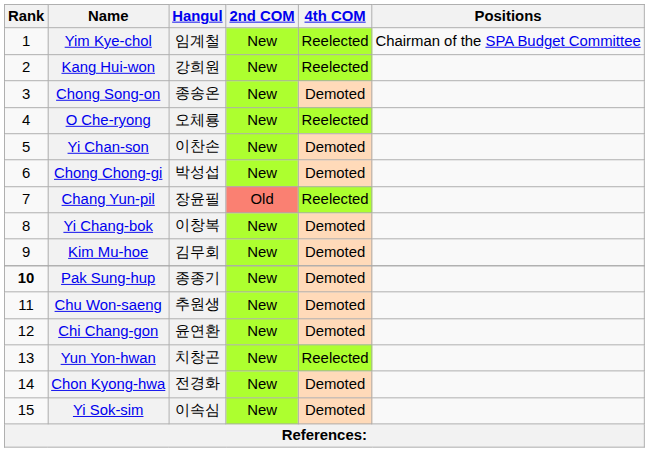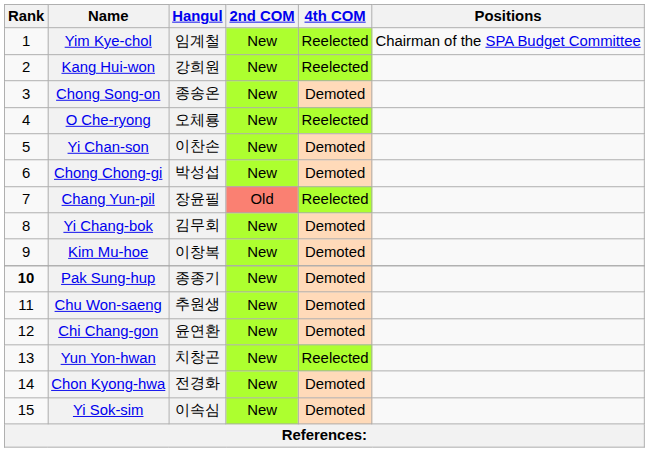(197, 225) 이창복 -> (197, 225) 김무회
(197, 251) 김무회 -> (197, 251) 이창복
